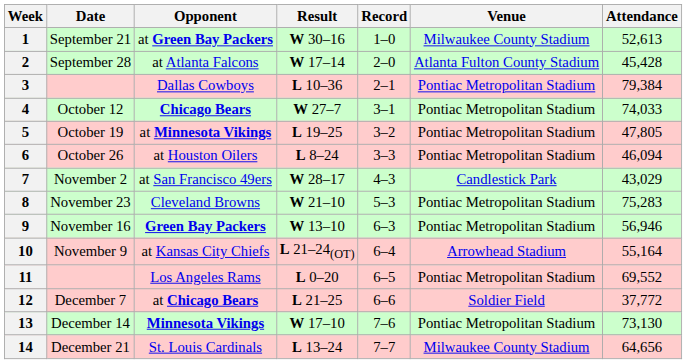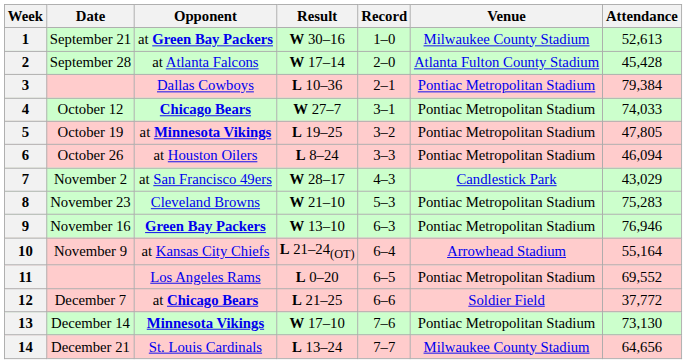(642, 226) 56,946 -> (642, 226) 76,946
